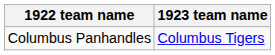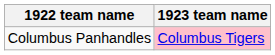(211, 38) no background -> (211, 38) pink background
